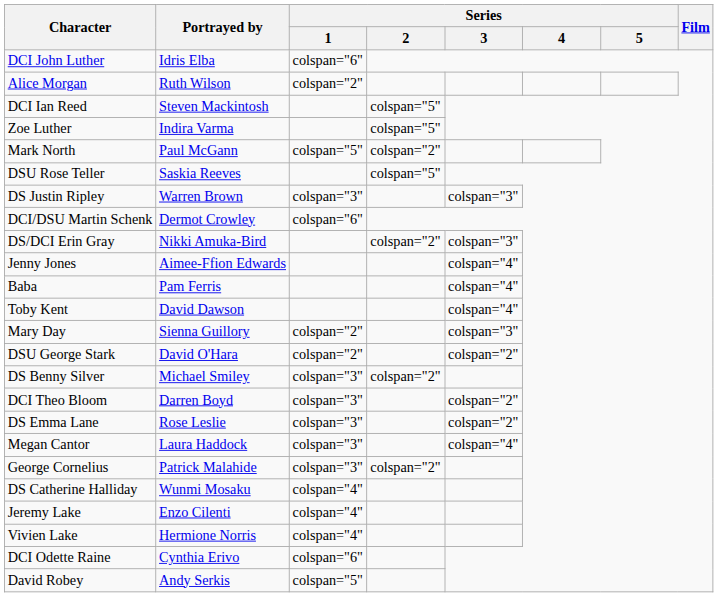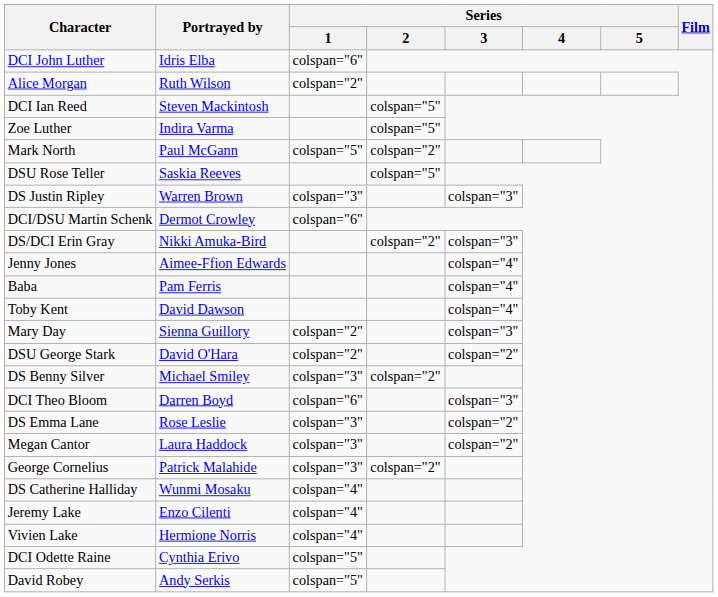(328, 399) colspan="3" -> (328, 399) colspan="6"
(483, 399) colspan="2" -> (483, 399) colspan="3"
(483, 444) colspan="4" -> (483, 444) colspan="2"
(328, 557) colspan="6" -> (328, 557) colspan="5"
